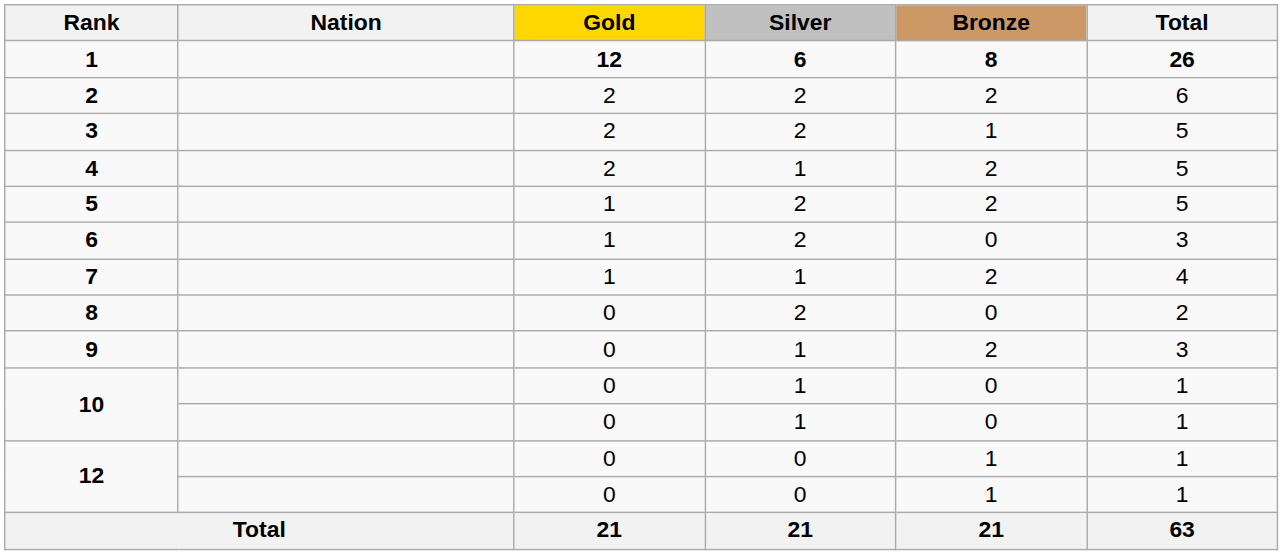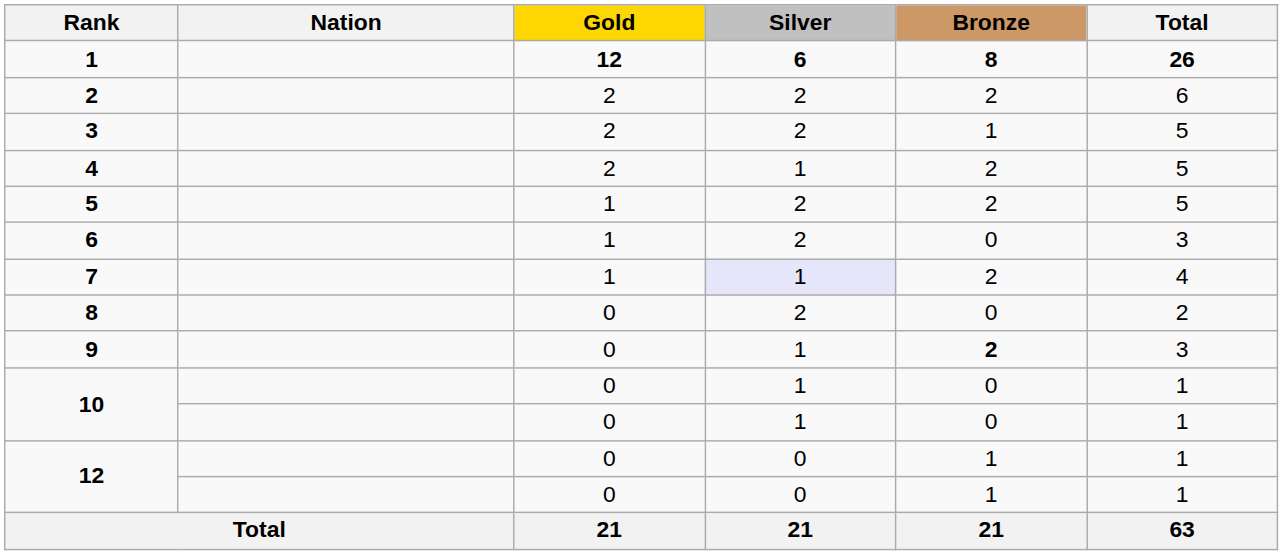(800, 276) no background -> (800, 276) lavender background
(991, 349) normal -> (991, 349) bold
